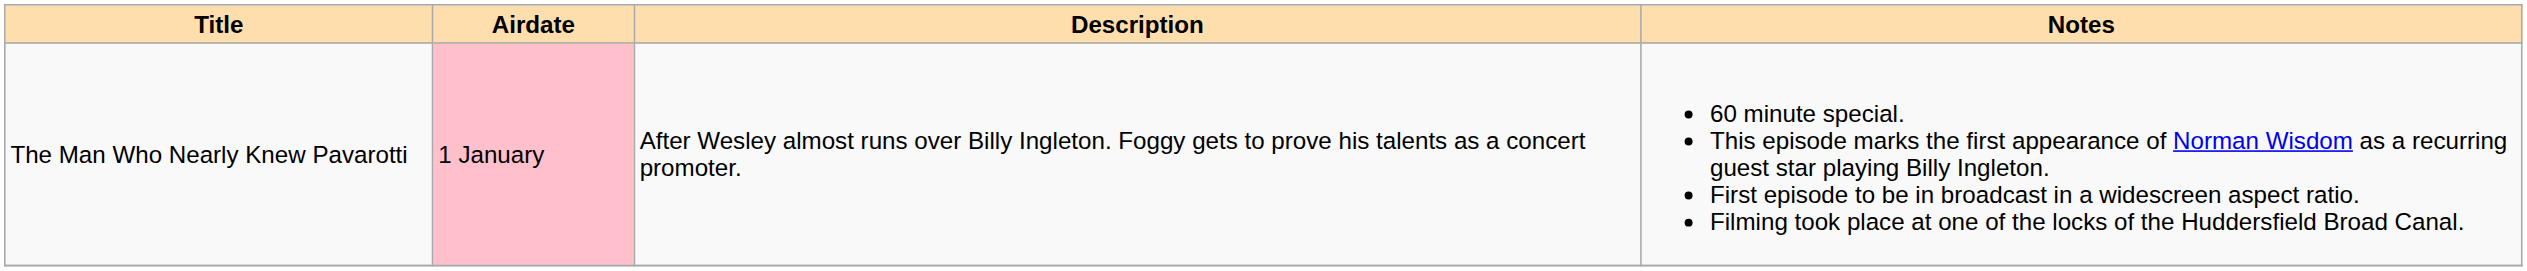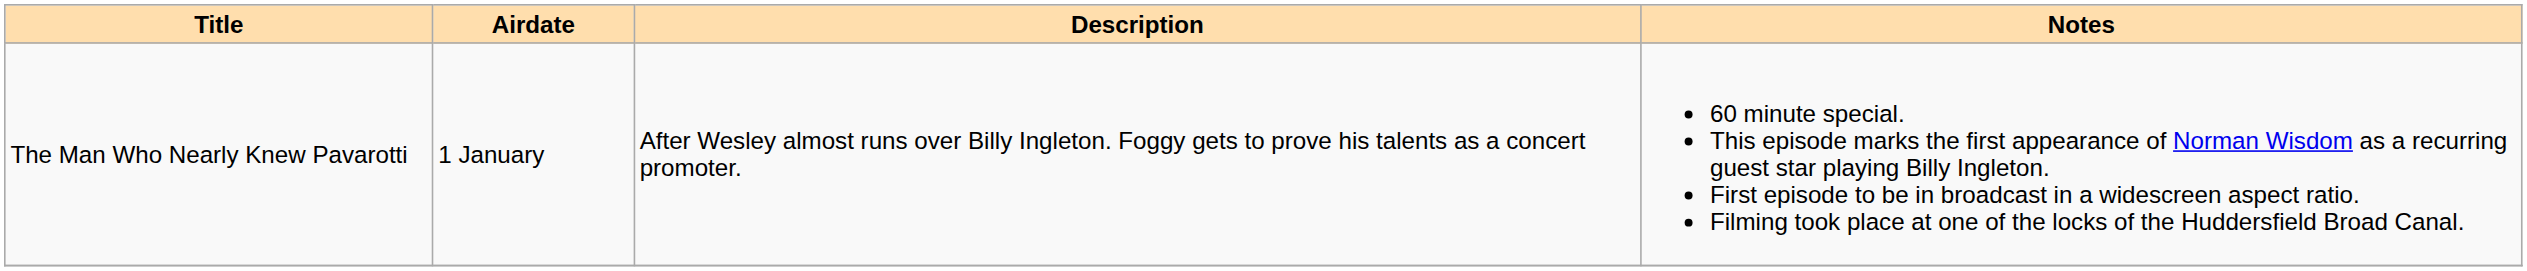(491, 154) pink background -> (491, 154) no background
